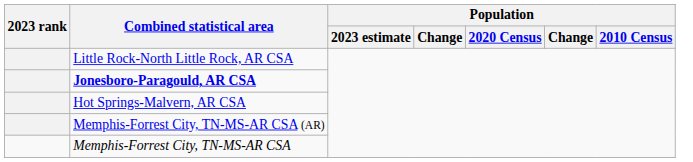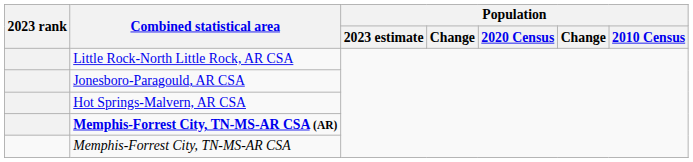(165, 80) bold -> (159, 80) normal
(199, 124) normal -> (205, 124) bold
